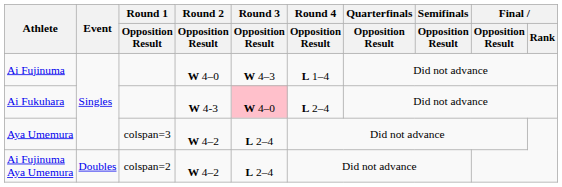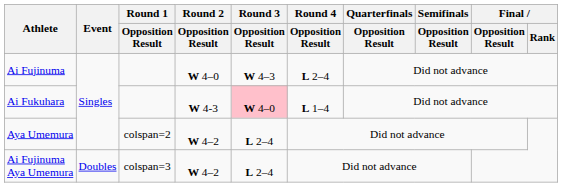(315, 76) L 1–4 -> (315, 76) L 2–4
(315, 109) L 2–4 -> (315, 109) L 1–4
(147, 134) colspan=3 -> (147, 134) colspan=2
(147, 166) colspan=2 -> (147, 166) colspan=3
